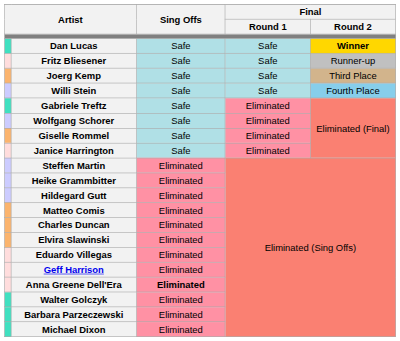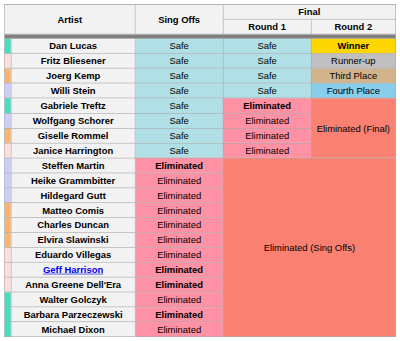(268, 106) normal -> (267, 106) bold
(181, 166) normal -> (179, 166) bold
(181, 270) normal -> (179, 270) bold
(181, 315) normal -> (179, 315) bold
